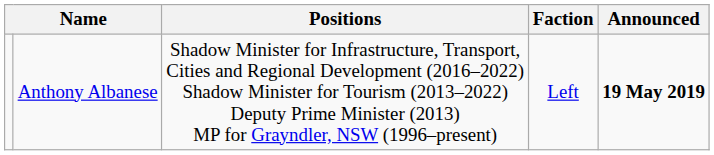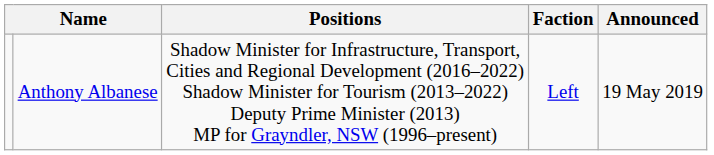(654, 91) bold -> (653, 91) normal
